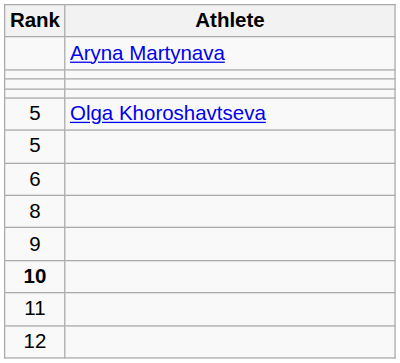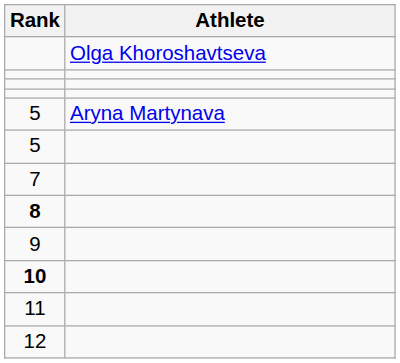(147, 53) Aryna Martynava -> (168, 53) Olga Khoroshavtseva
(168, 114) Olga Khoroshavtseva -> (147, 114) Aryna Martynava
(35, 178) 6 -> (35, 178) 7
(35, 211) normal -> (35, 211) bold
